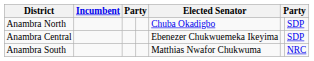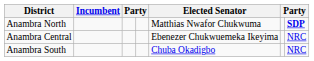(183, 24) Chuba Okadigbo -> (206, 24) Matthias Nwafor Chukwuma
(296, 24) normal -> (296, 24) bold
(296, 37) SDP -> (297, 37) NRC
(206, 50) Matthias Nwafor Chukwuma -> (183, 50) Chuba Okadigbo
